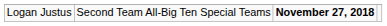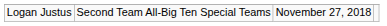(325, 13) bold -> (324, 13) normal
